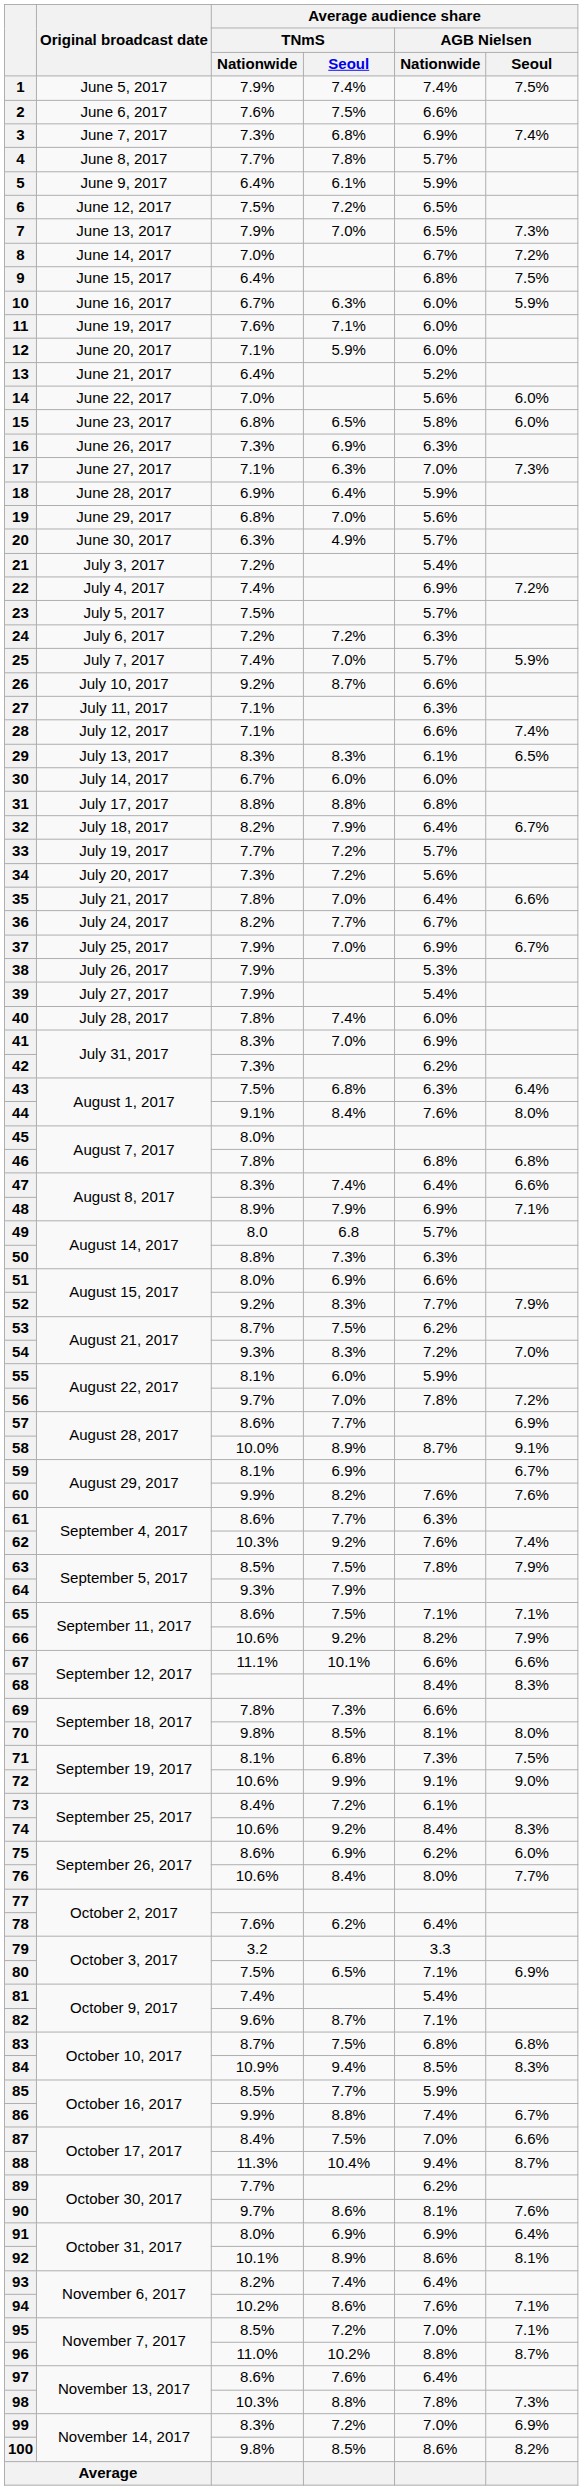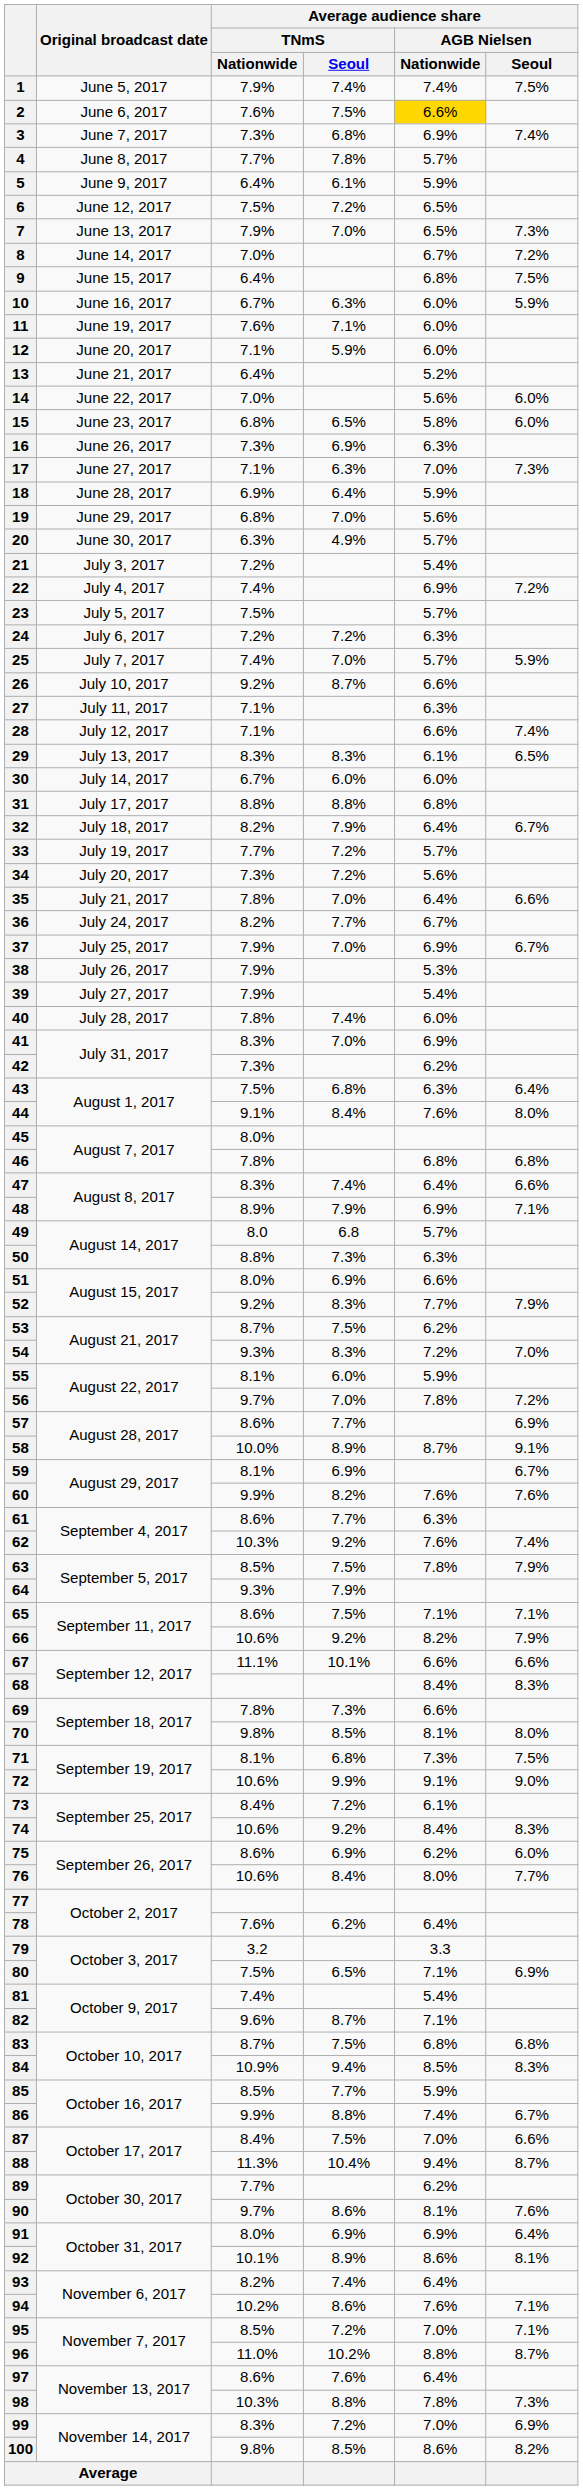(440, 111) no background -> (440, 111) gold background
